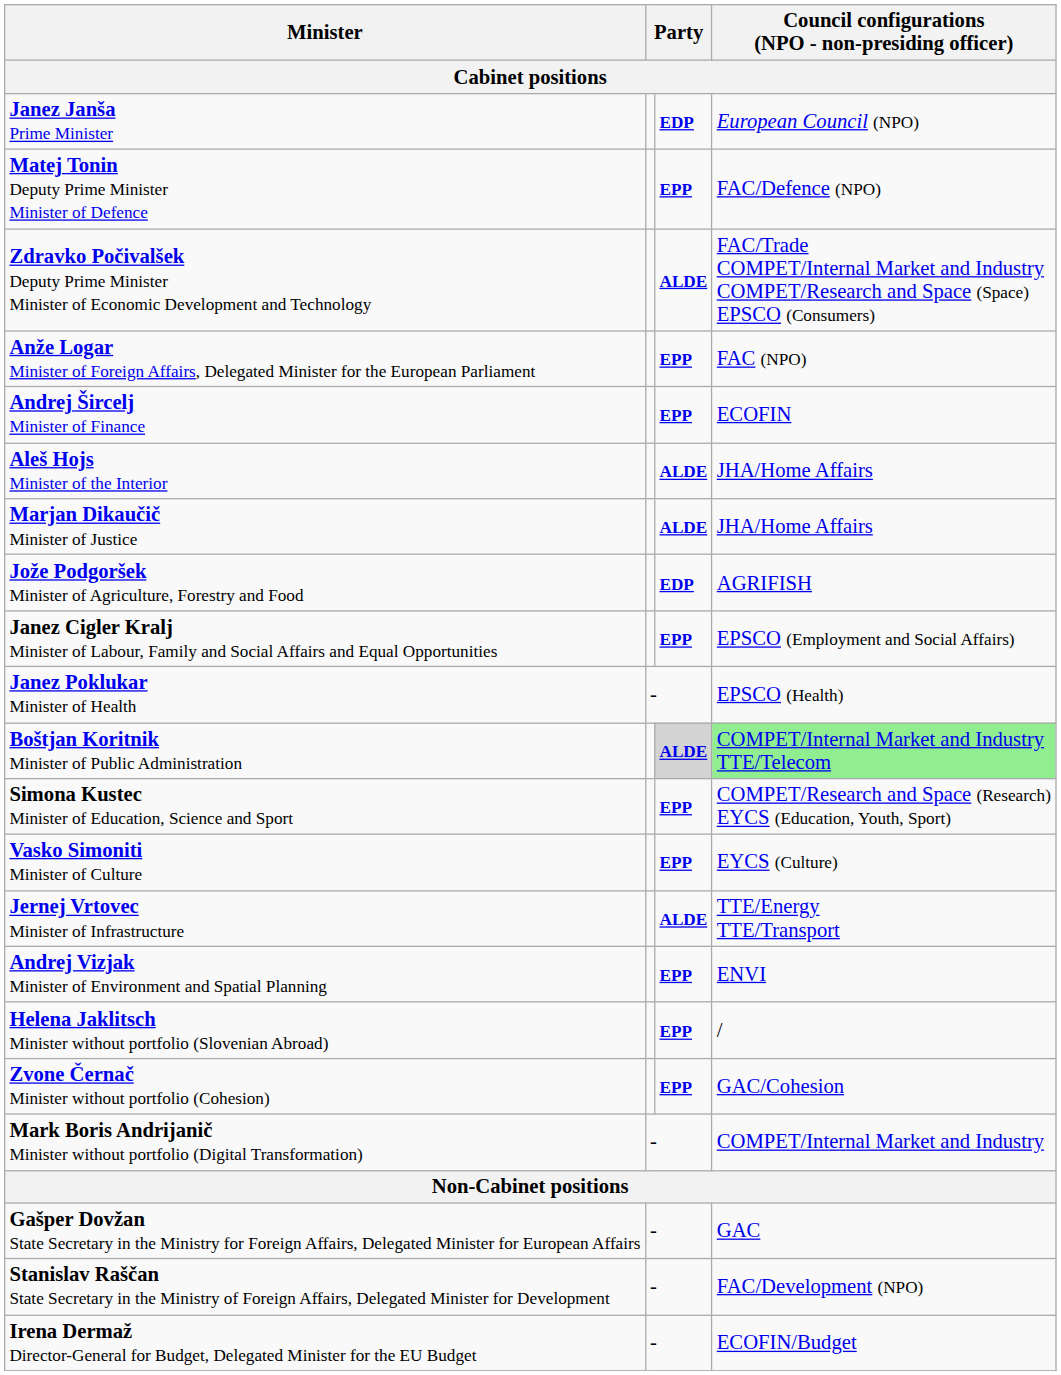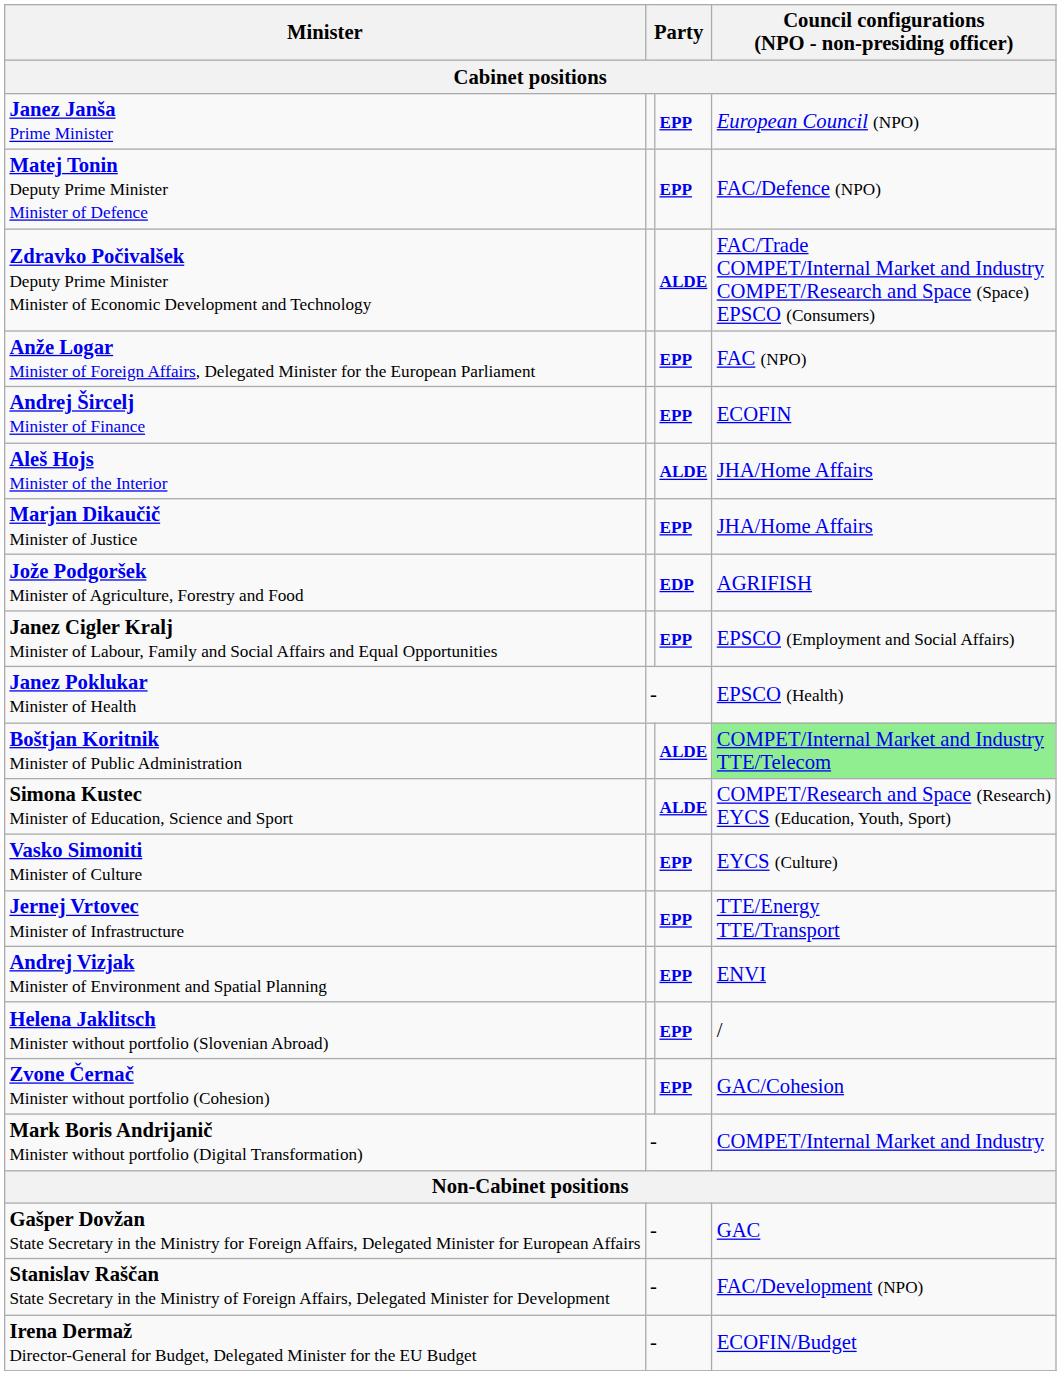(677, 122) EDP -> (676, 121) EPP
(683, 526) ALDE -> (676, 526) EPP
(683, 750) lightgrey background -> (683, 750) no background
(676, 806) EPP -> (683, 806) ALDE
(683, 918) ALDE -> (676, 918) EPP
